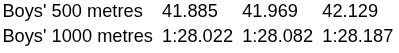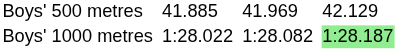(358, 36) no background -> (358, 36) lightgreen background
